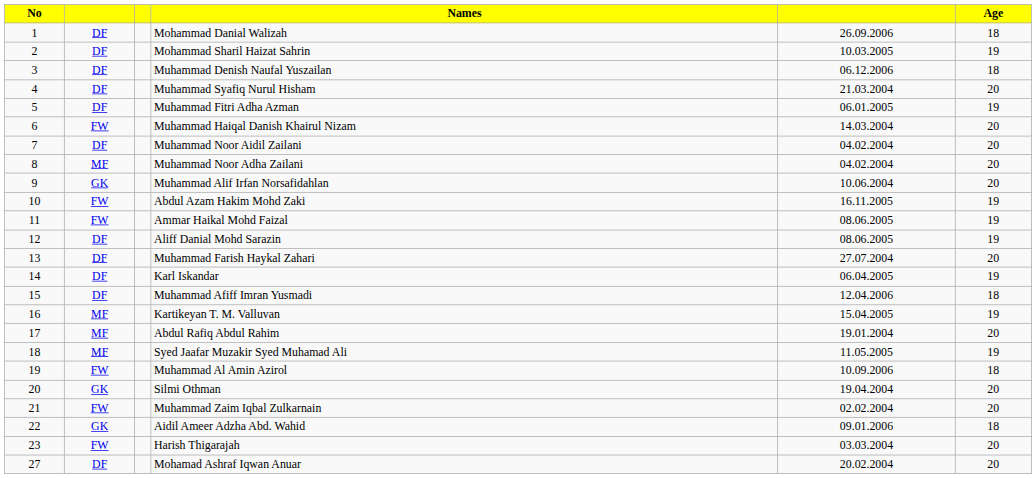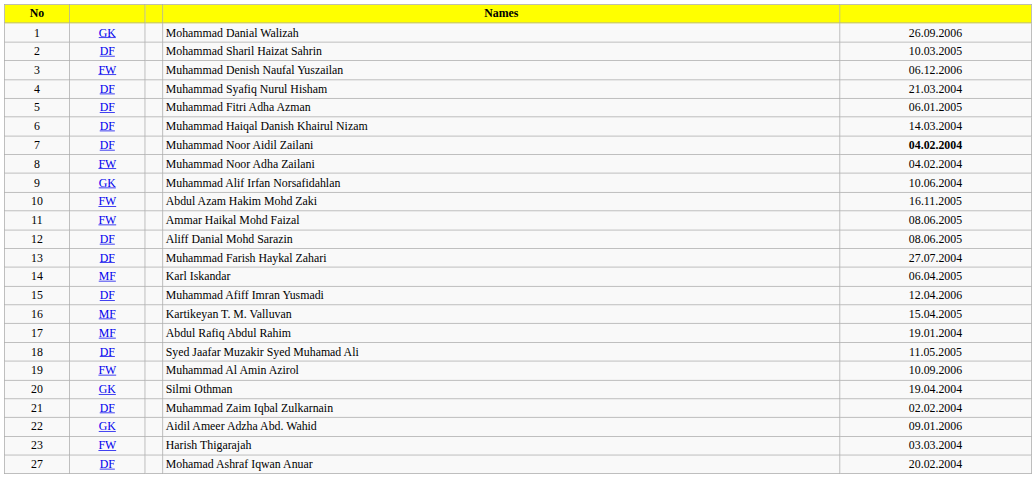- column: (993, 13)
(100, 32) DF -> (107, 32) GK
(100, 70) DF -> (107, 70) FW
(100, 126) FW -> (107, 126) DF
(866, 145) normal -> (935, 145) bold
(100, 164) MF -> (107, 164) FW
(100, 276) DF -> (107, 276) MF
(100, 351) MF -> (107, 351) DF
(100, 408) FW -> (107, 408) DF
